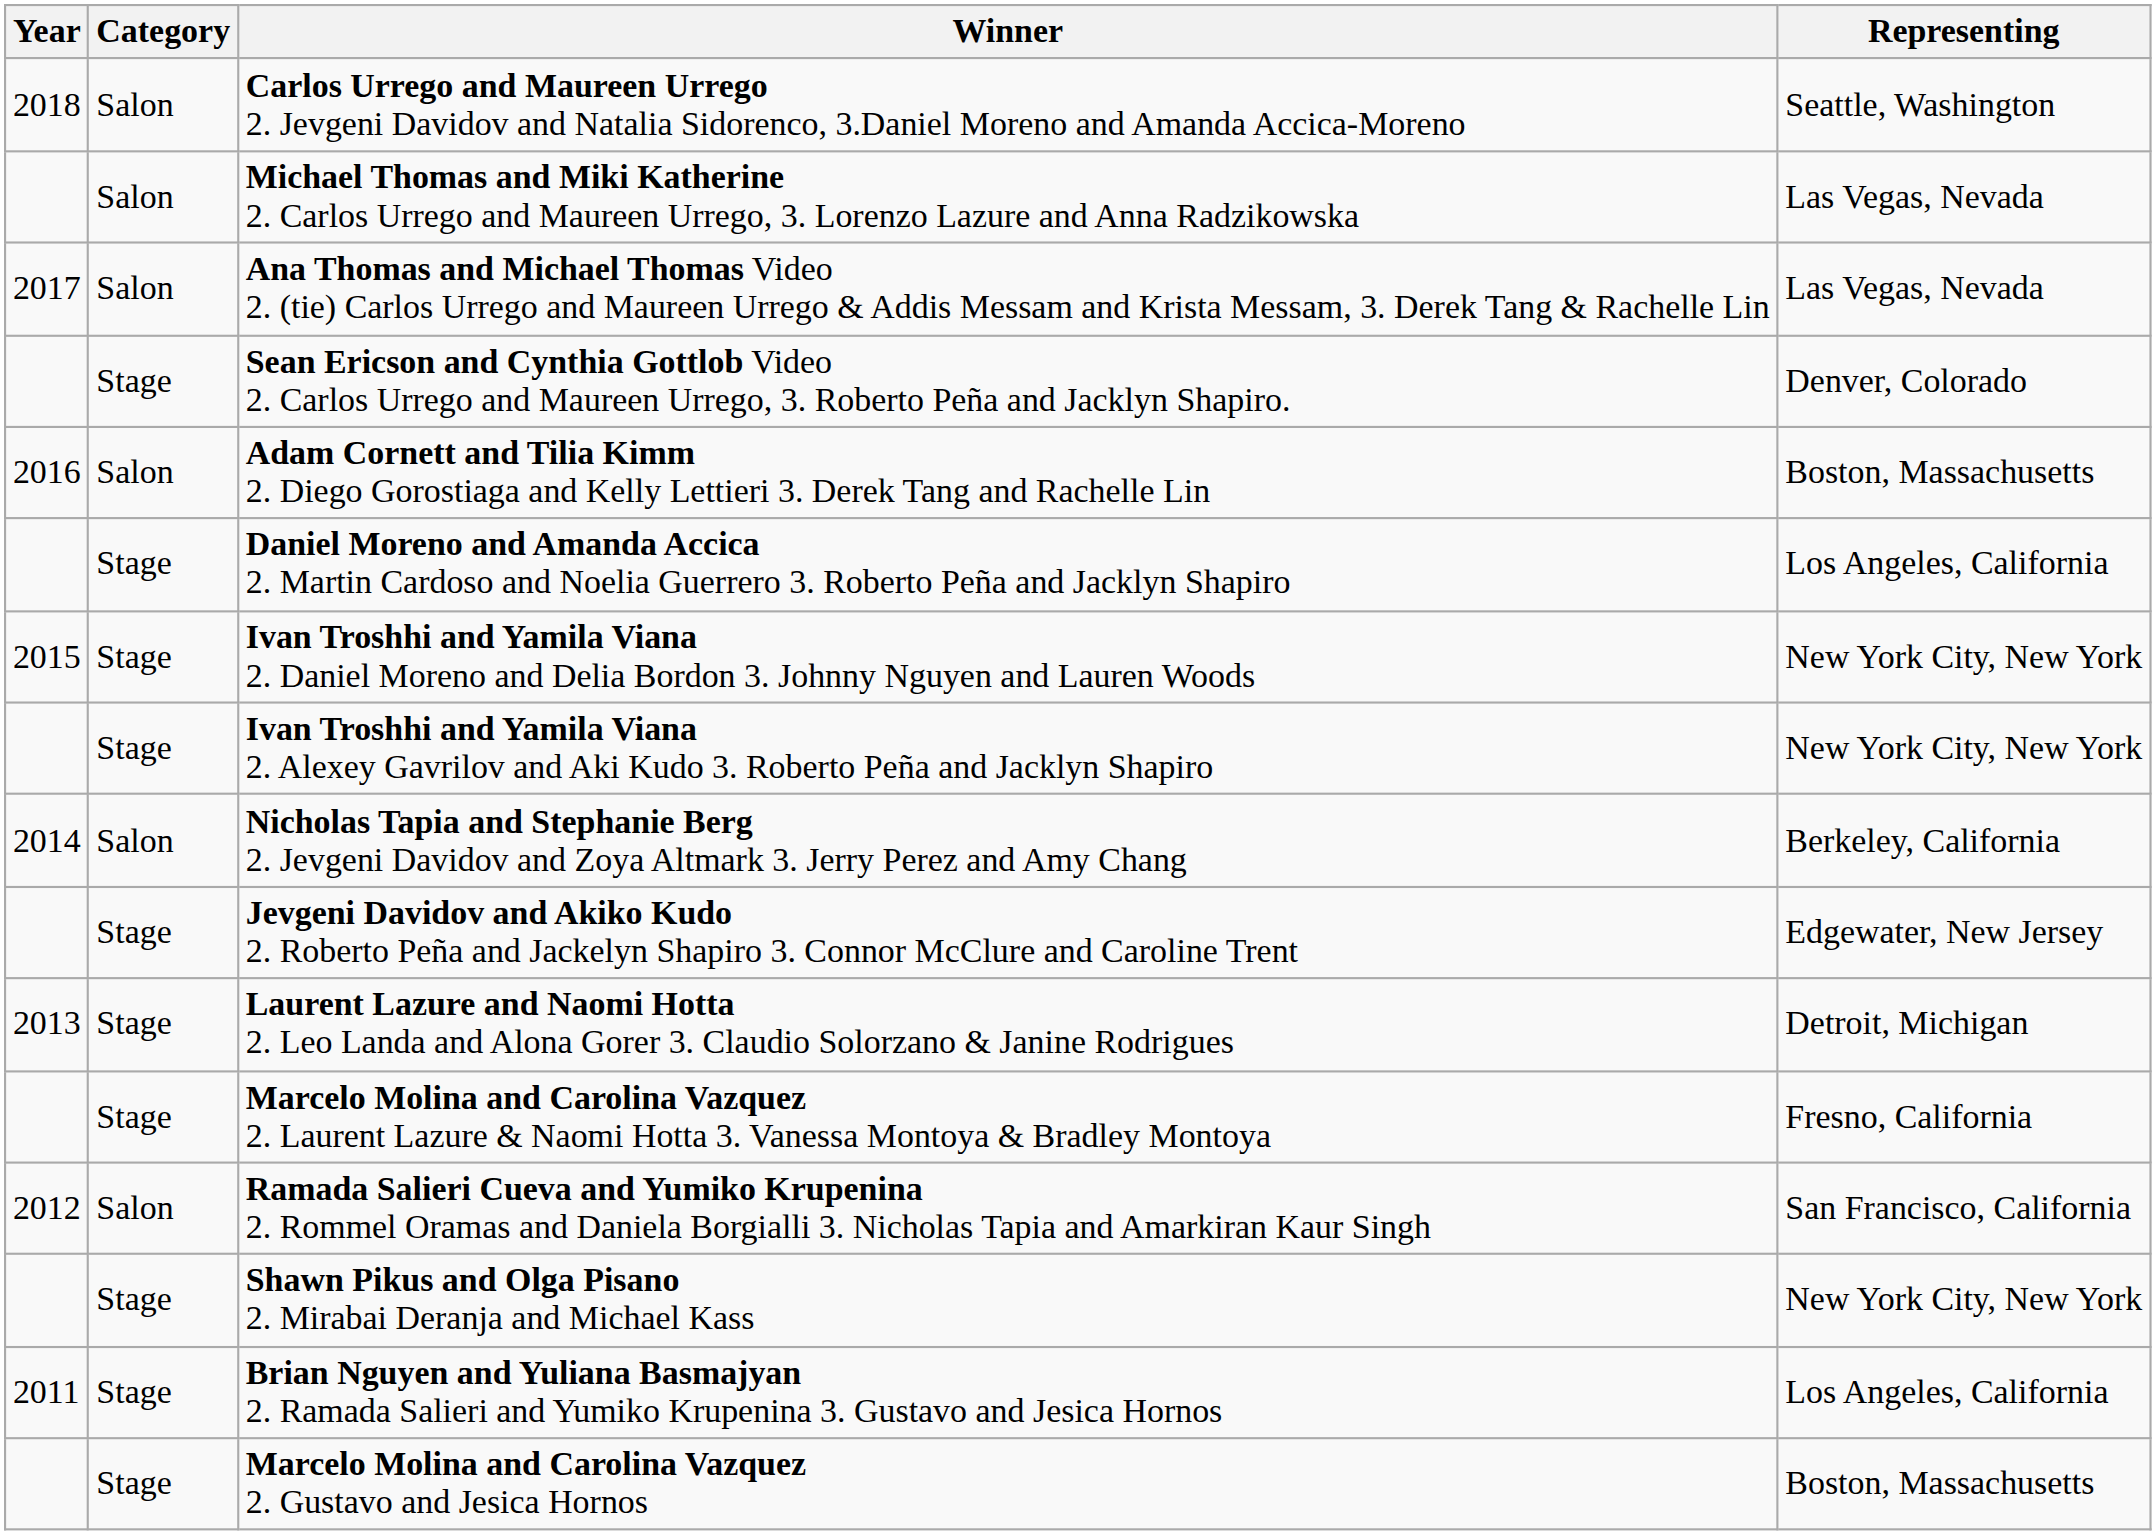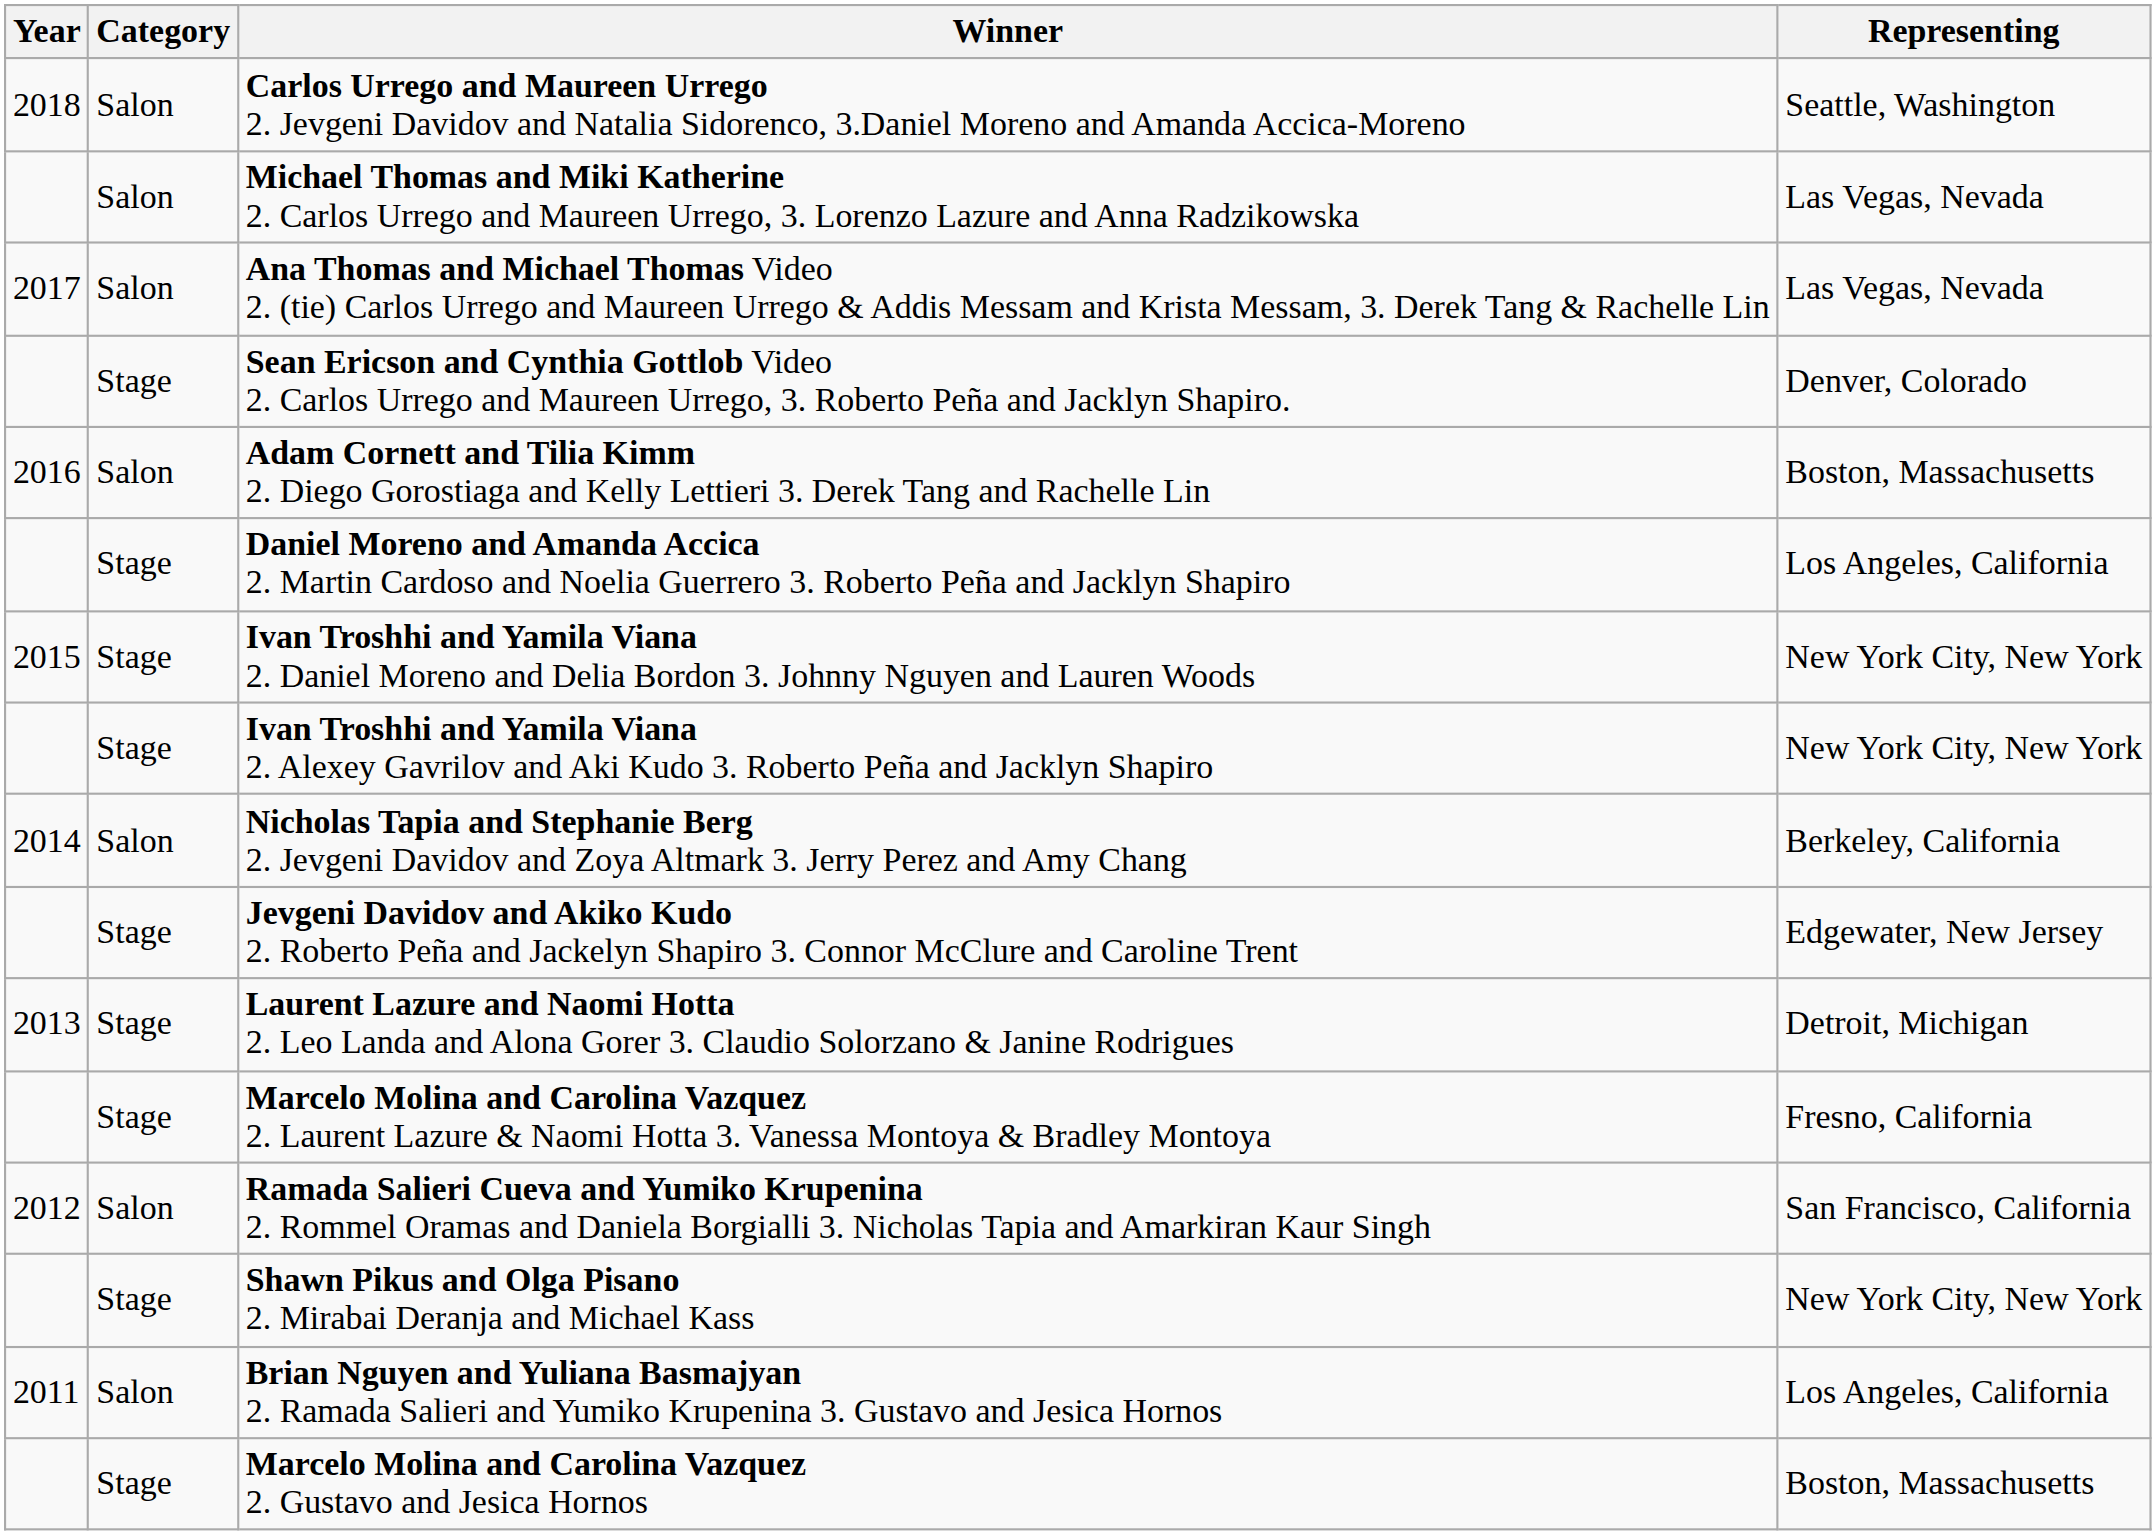(134, 1391) Stage -> (135, 1391) Salon
